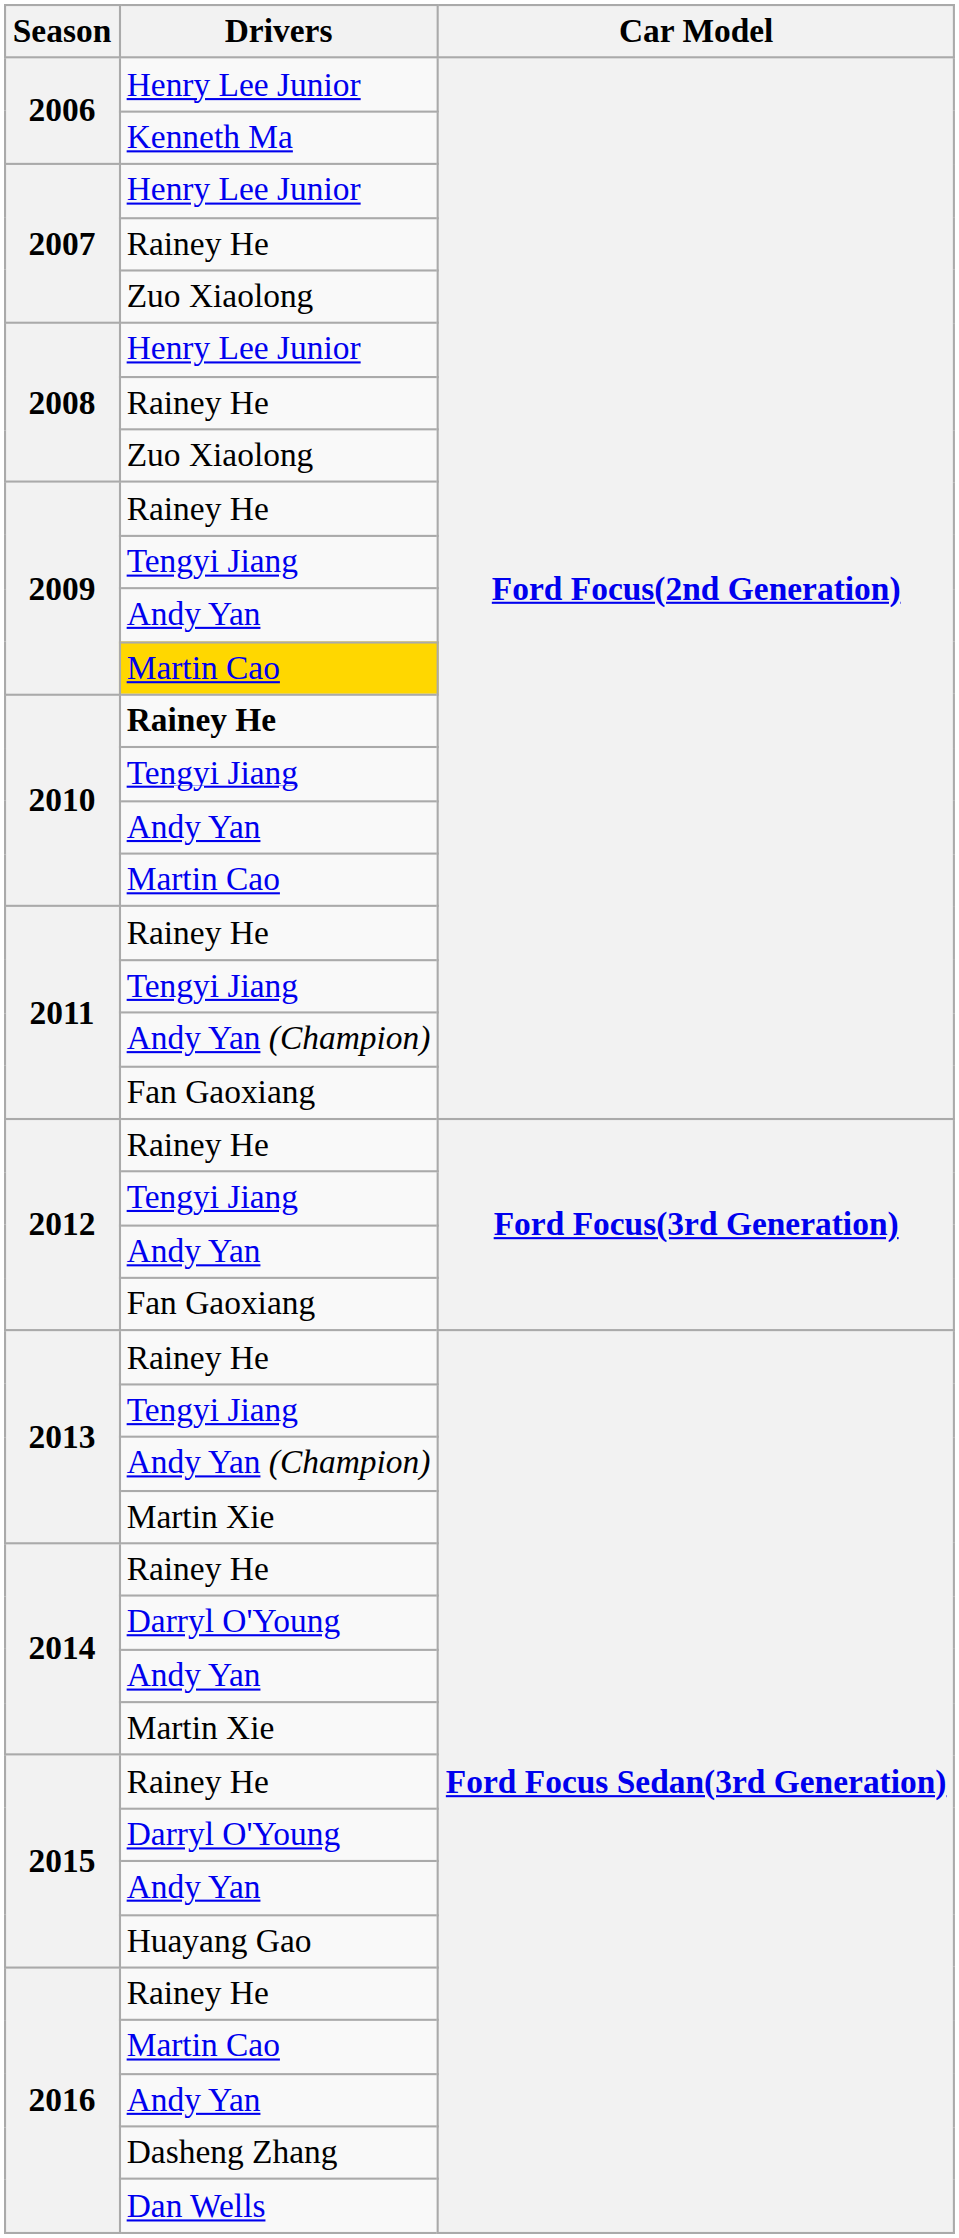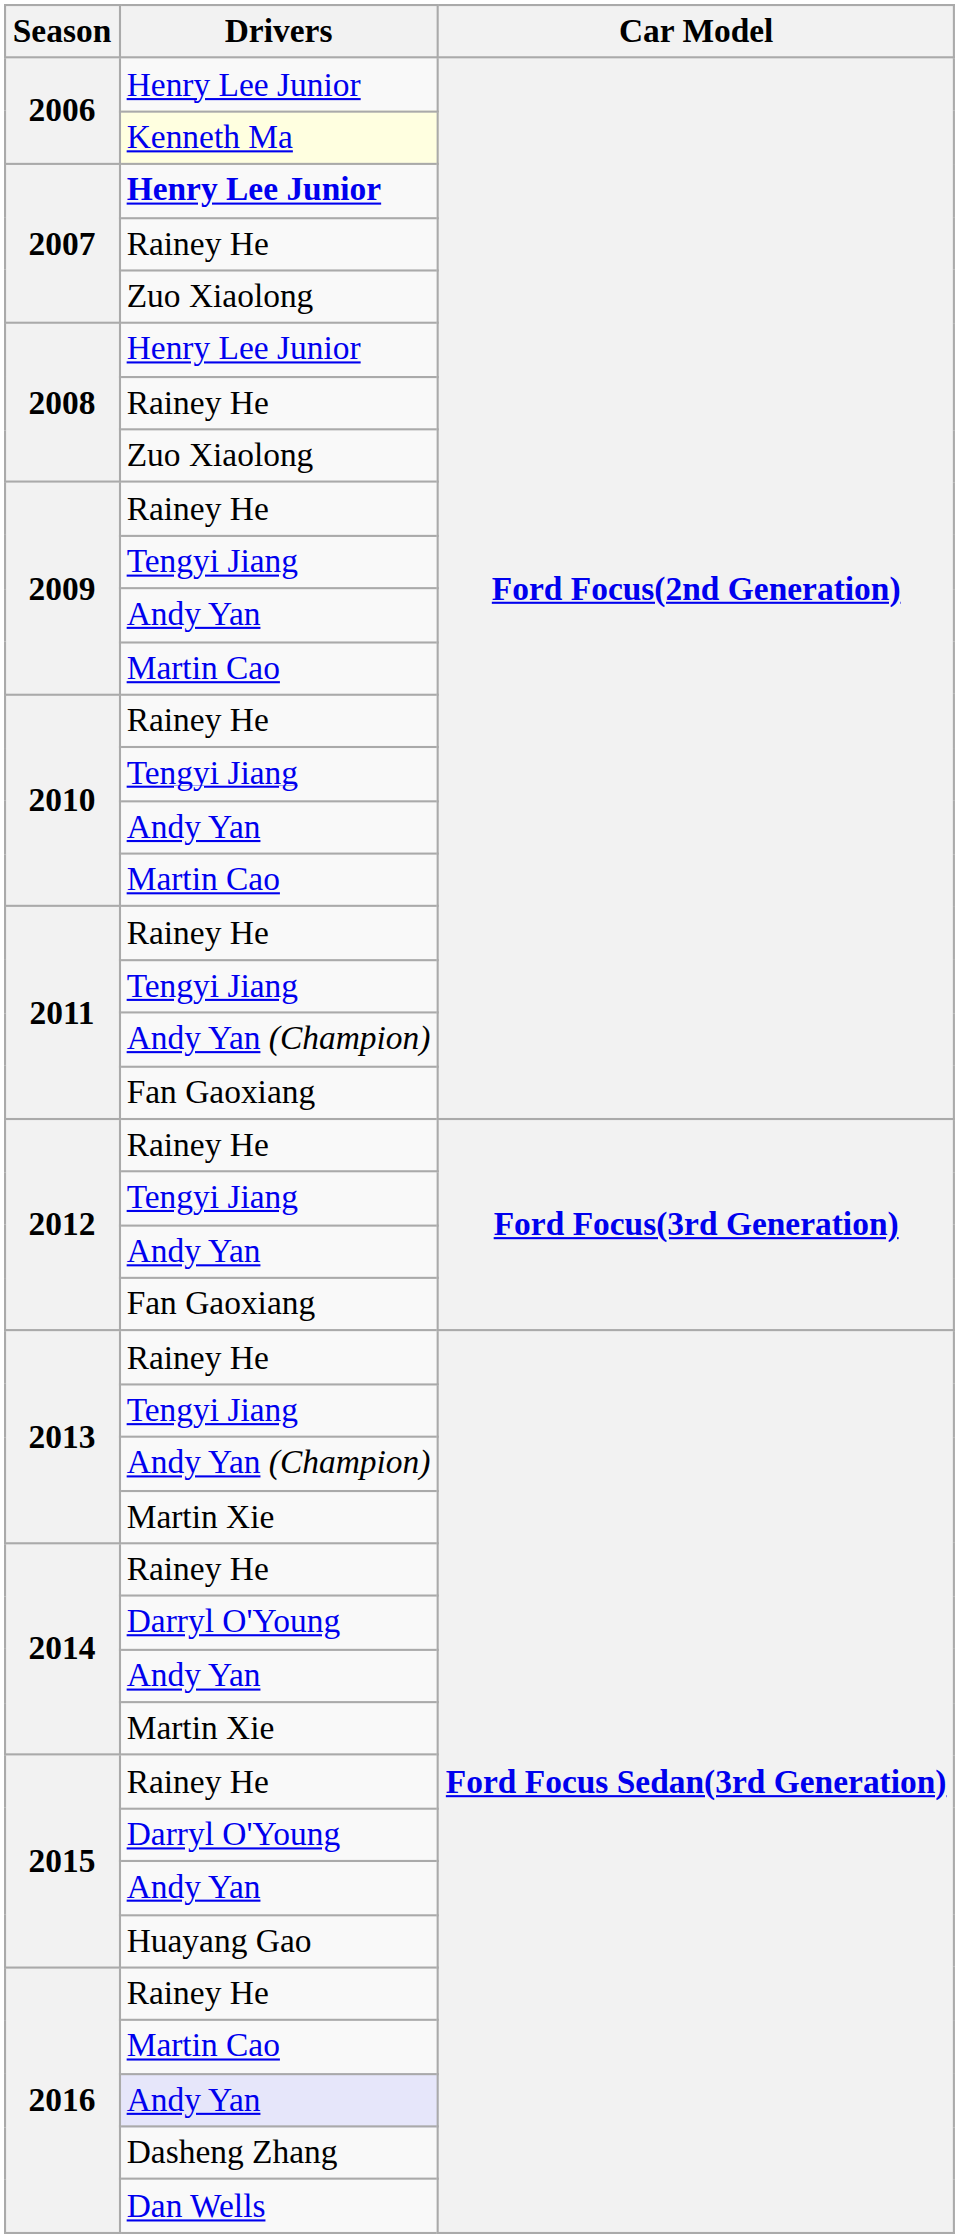(210, 137) no background -> (210, 137) lightyellow background
(244, 190) normal -> (254, 190) bold
(203, 667) gold background -> (203, 667) no background
(201, 720) bold -> (198, 720) normal
(194, 2099) no background -> (194, 2099) lavender background
